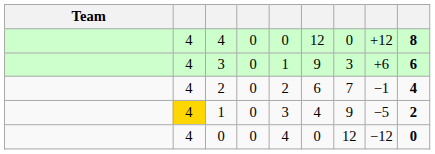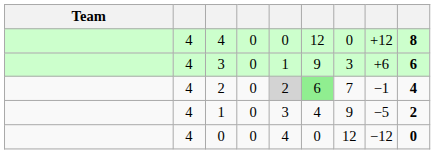(285, 88) no background -> (285, 88) lightgrey background
(317, 88) no background -> (317, 88) lightgreen background
(189, 112) gold background -> (189, 112) no background
